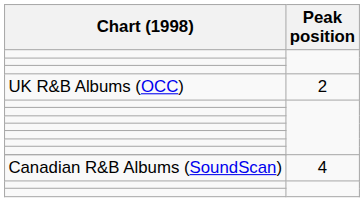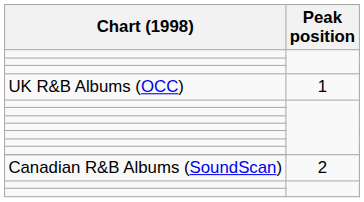(322, 86) 2 -> (322, 86) 1
(322, 167) 4 -> (322, 167) 2
